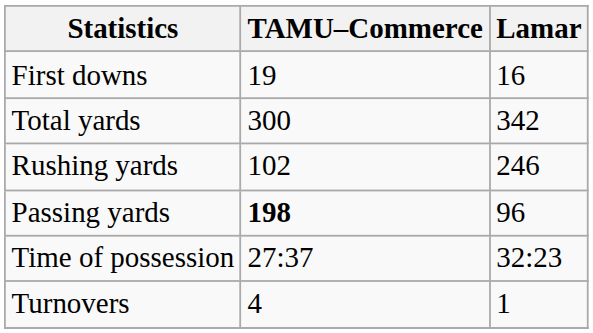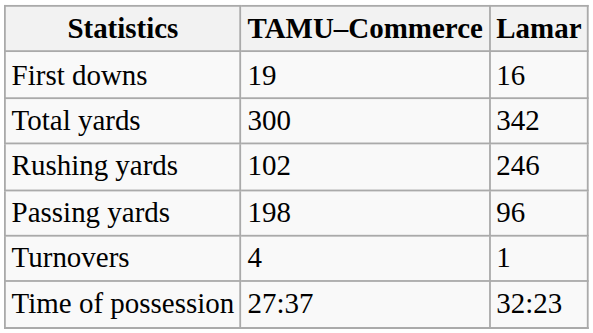(269, 212) bold -> (269, 212) normal
rows swapped: (71, 303) <-> (123, 258)
